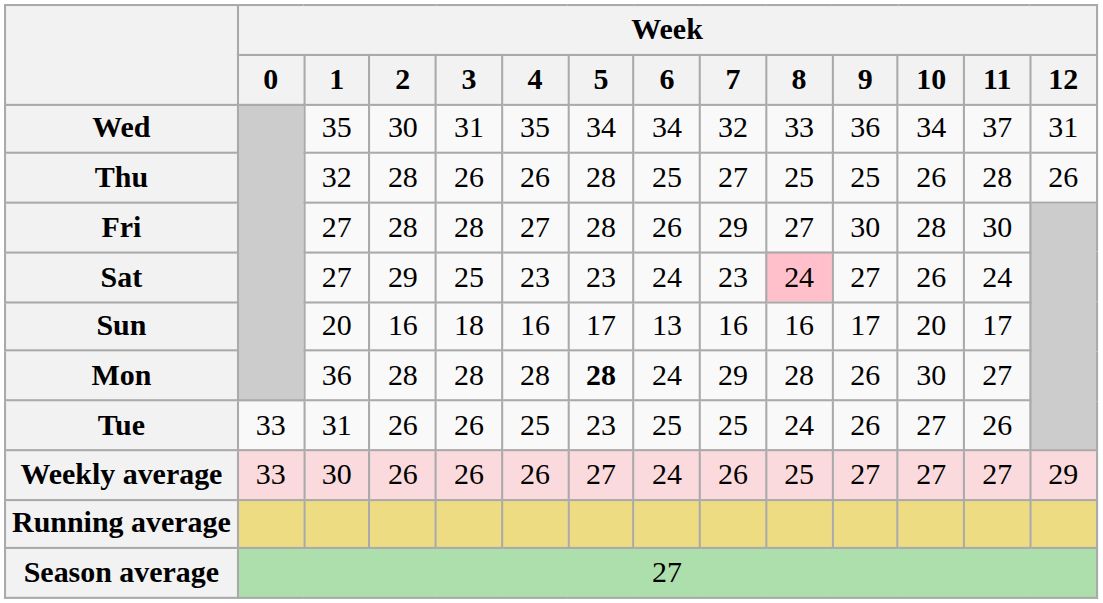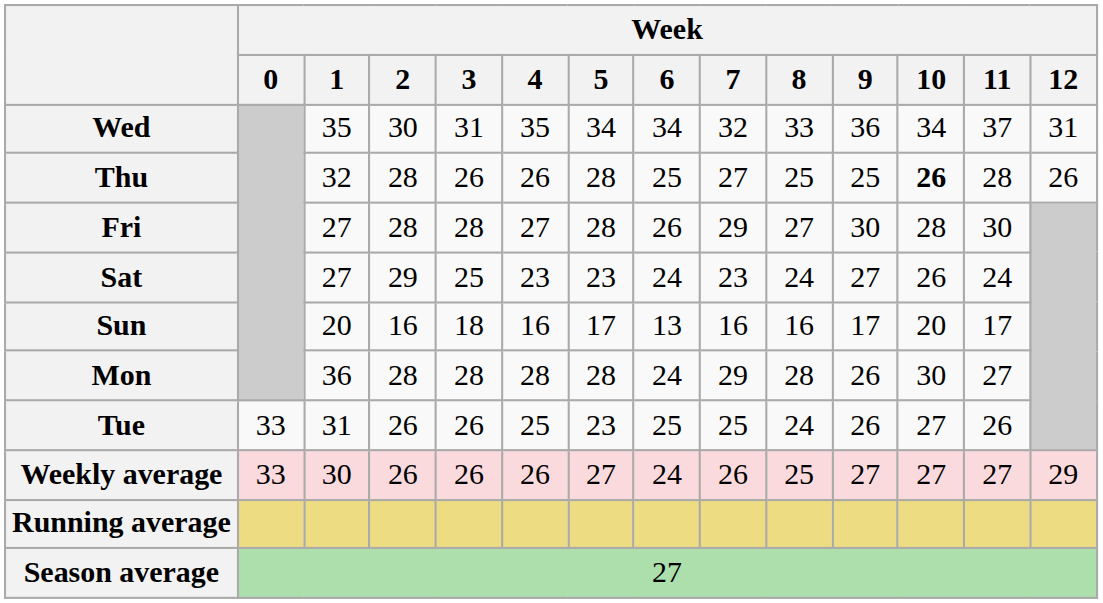(931, 177) normal -> (931, 177) bold
(799, 276) pink background -> (799, 276) no background
(601, 375) bold -> (601, 375) normal
